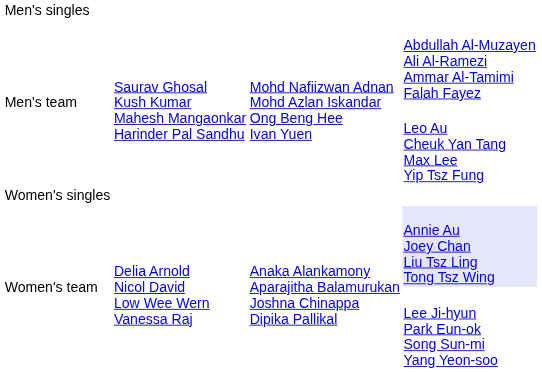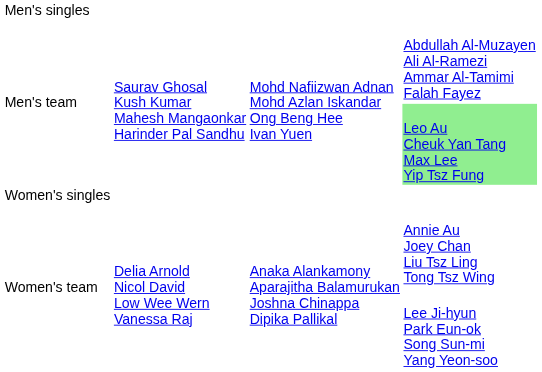(455, 152) no background -> (455, 152) lightgreen background
(449, 254) lavender background -> (449, 254) no background
